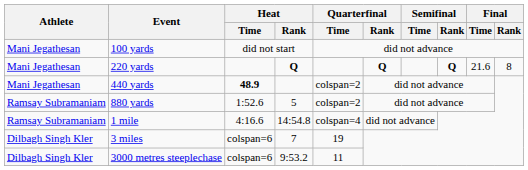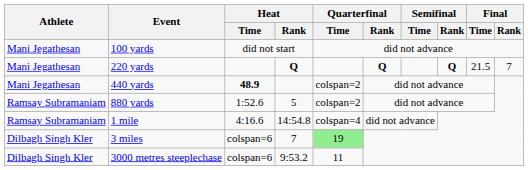(481, 67) 21.6 -> (481, 67) 21.5
(509, 67) 8 -> (509, 67) 7
(338, 139) no background -> (338, 139) lightgreen background
